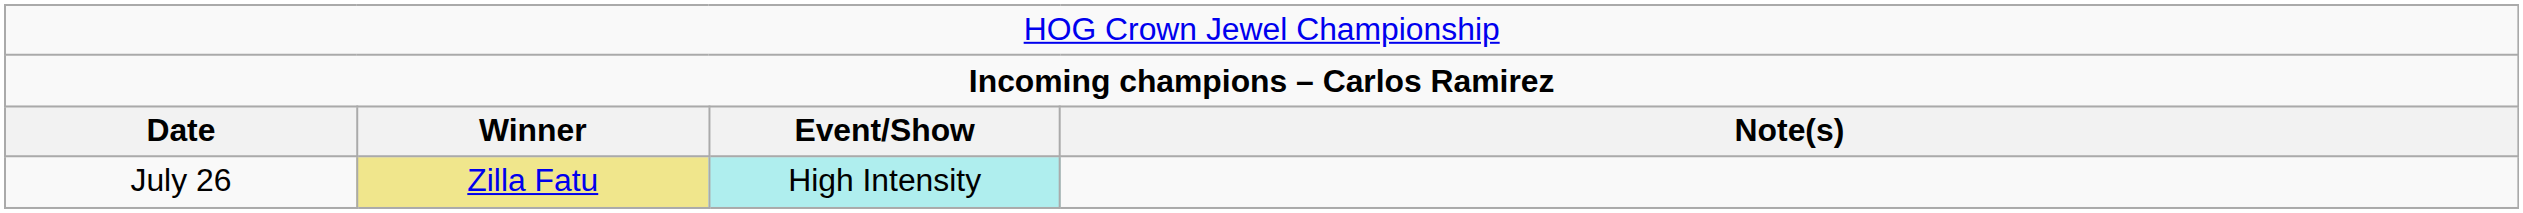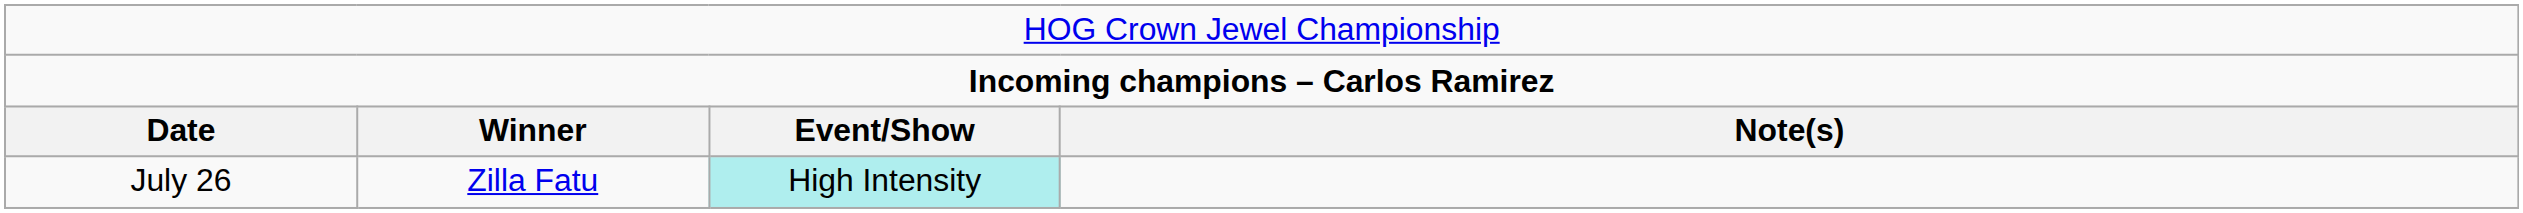(533, 181) khaki background -> (533, 181) no background
